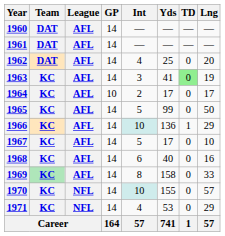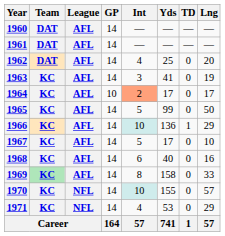(188, 77) lightgreen background -> (188, 77) no background
(139, 93) no background -> (139, 93) lightsalmon background
